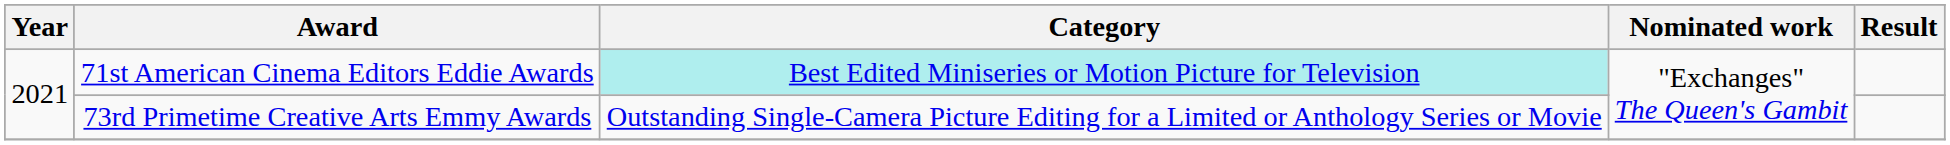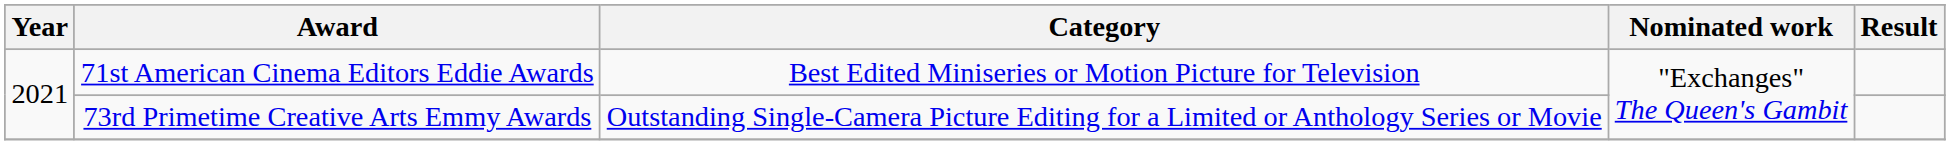(1104, 71) paleturquoise background -> (1104, 71) no background
